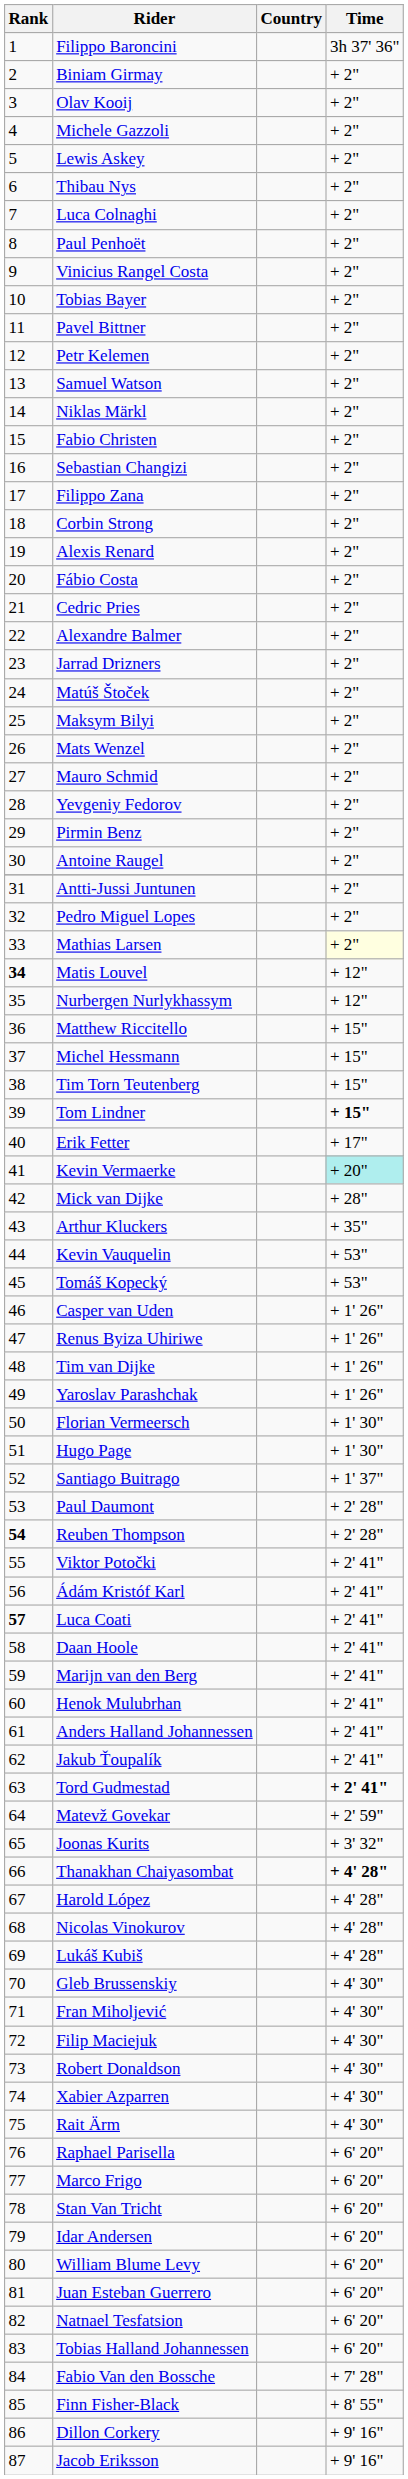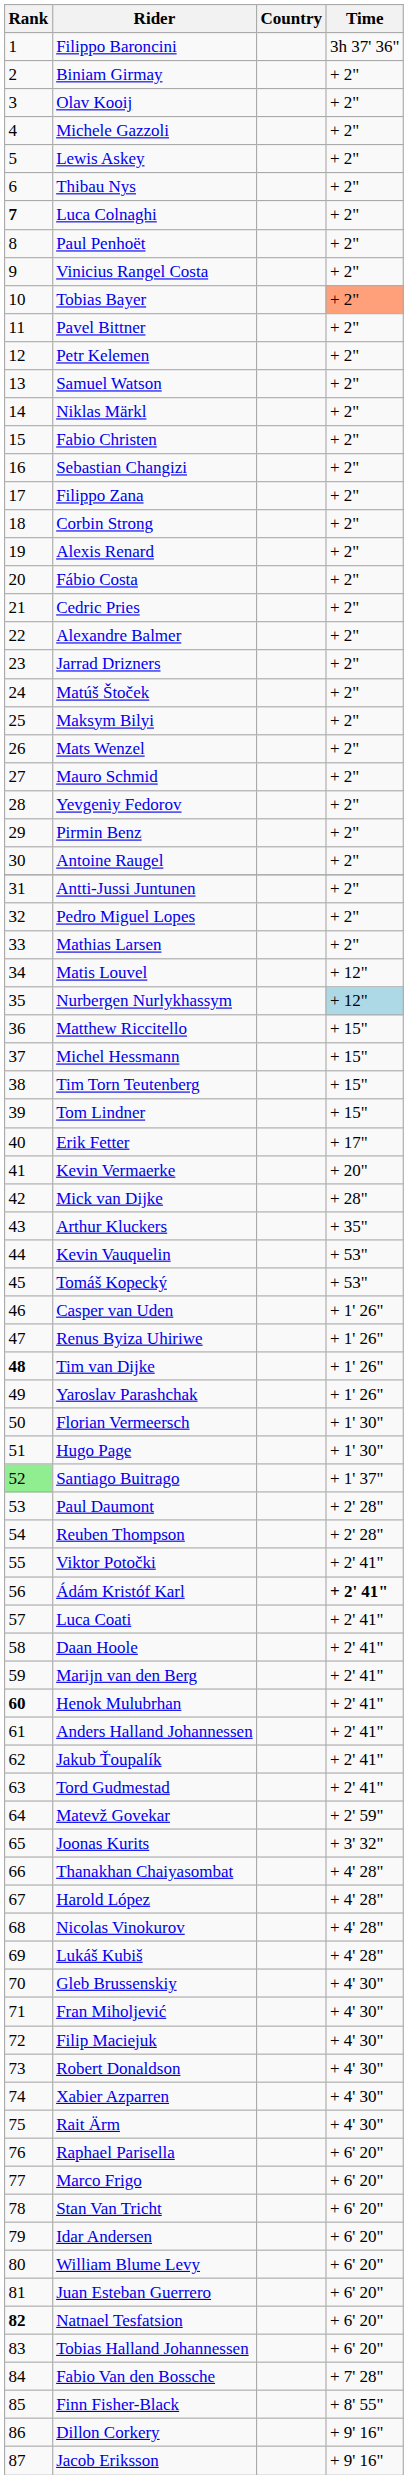(13, 215) normal -> (13, 215) bold
(345, 299) no background -> (345, 299) lightsalmon background
(345, 945) lightyellow background -> (345, 945) no background
(17, 973) bold -> (17, 973) normal
(349, 1001) no background -> (349, 1001) lightblue background
(350, 1113) bold -> (349, 1113) normal
(349, 1169) paleturquoise background -> (349, 1169) no background
(17, 1366) normal -> (17, 1366) bold
(17, 1478) no background -> (17, 1478) lightgreen background
(17, 1534) bold -> (17, 1534) normal
(357, 1590) normal -> (359, 1590) bold
(17, 1618) bold -> (17, 1618) normal
(17, 1702) normal -> (17, 1702) bold
(359, 1787) bold -> (357, 1787) normal
(359, 1871) bold -> (357, 1871) normal
(17, 2320) normal -> (17, 2320) bold
